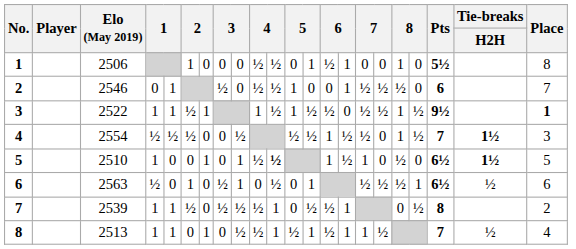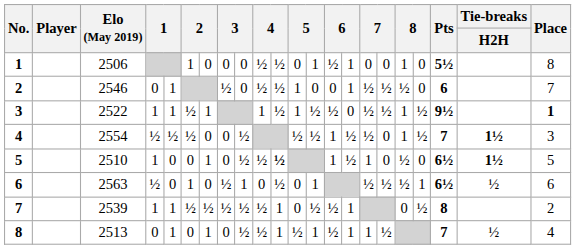(240, 160) 1 -> (244, 160) ½
(206, 208) 0 -> (208, 208) ½
(155, 232) 1 -> (155, 232) 0
